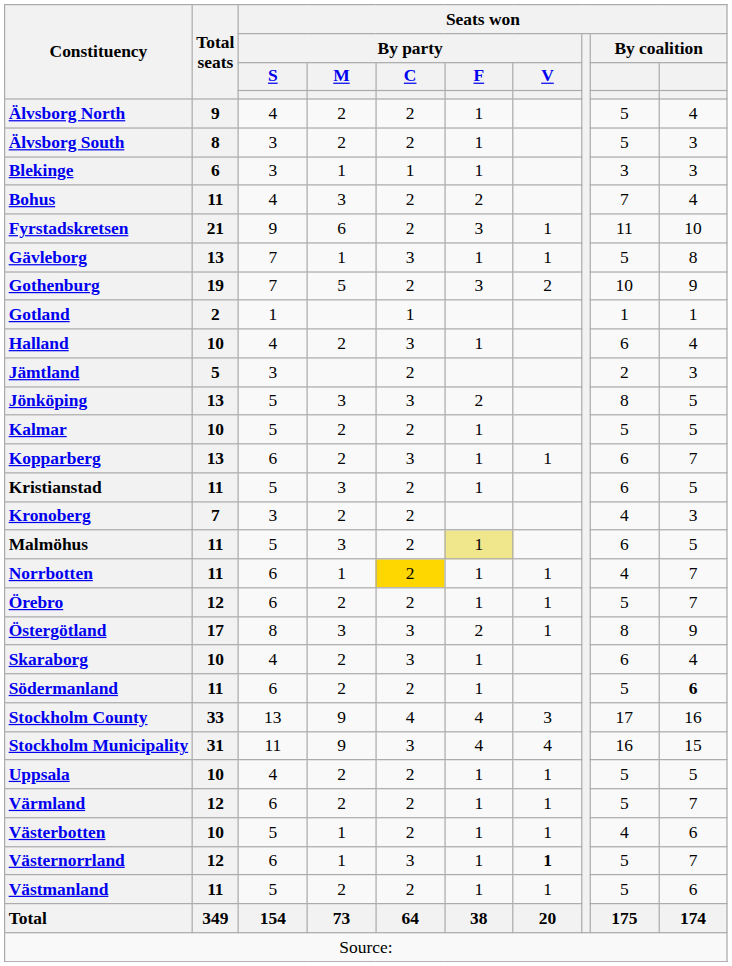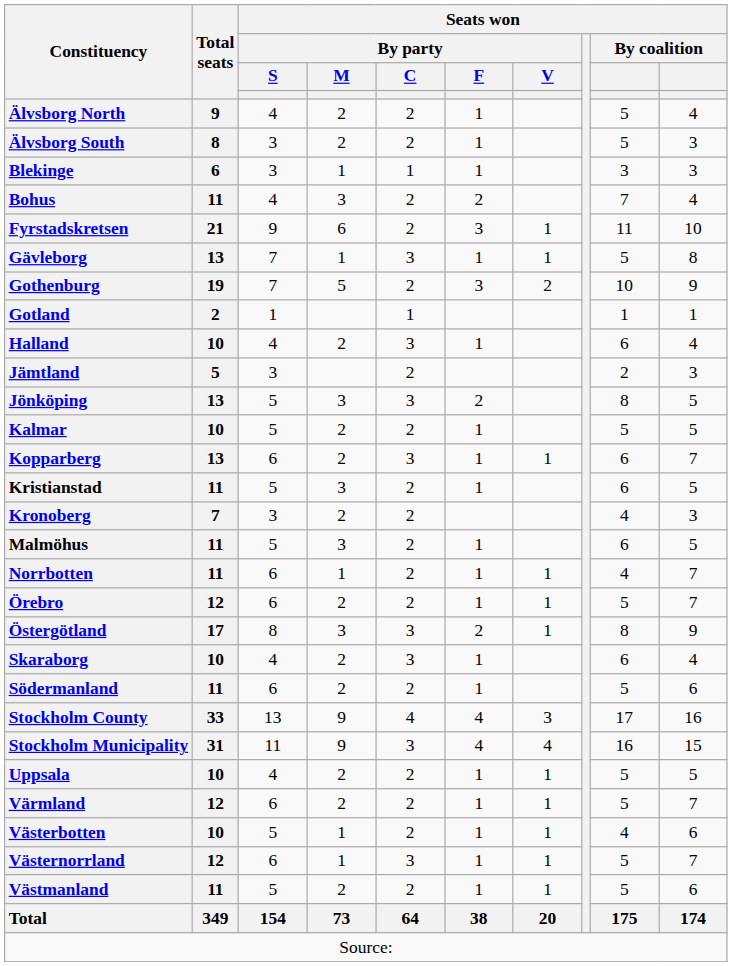(479, 544) khaki background -> (479, 544) no background
(410, 573) gold background -> (410, 573) no background
(693, 688) bold -> (693, 688) normal
(547, 860) bold -> (547, 860) normal
